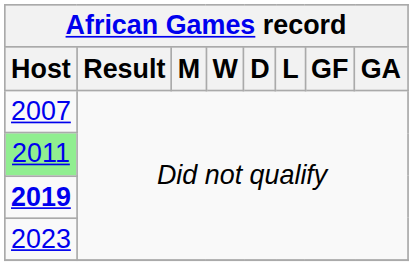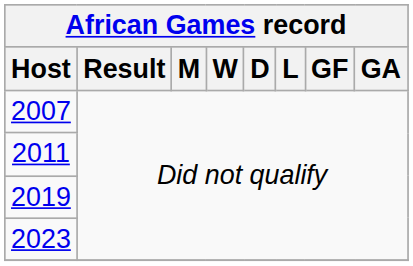(41, 153) lightgreen background -> (41, 153) no background
(41, 196) bold -> (41, 196) normal
